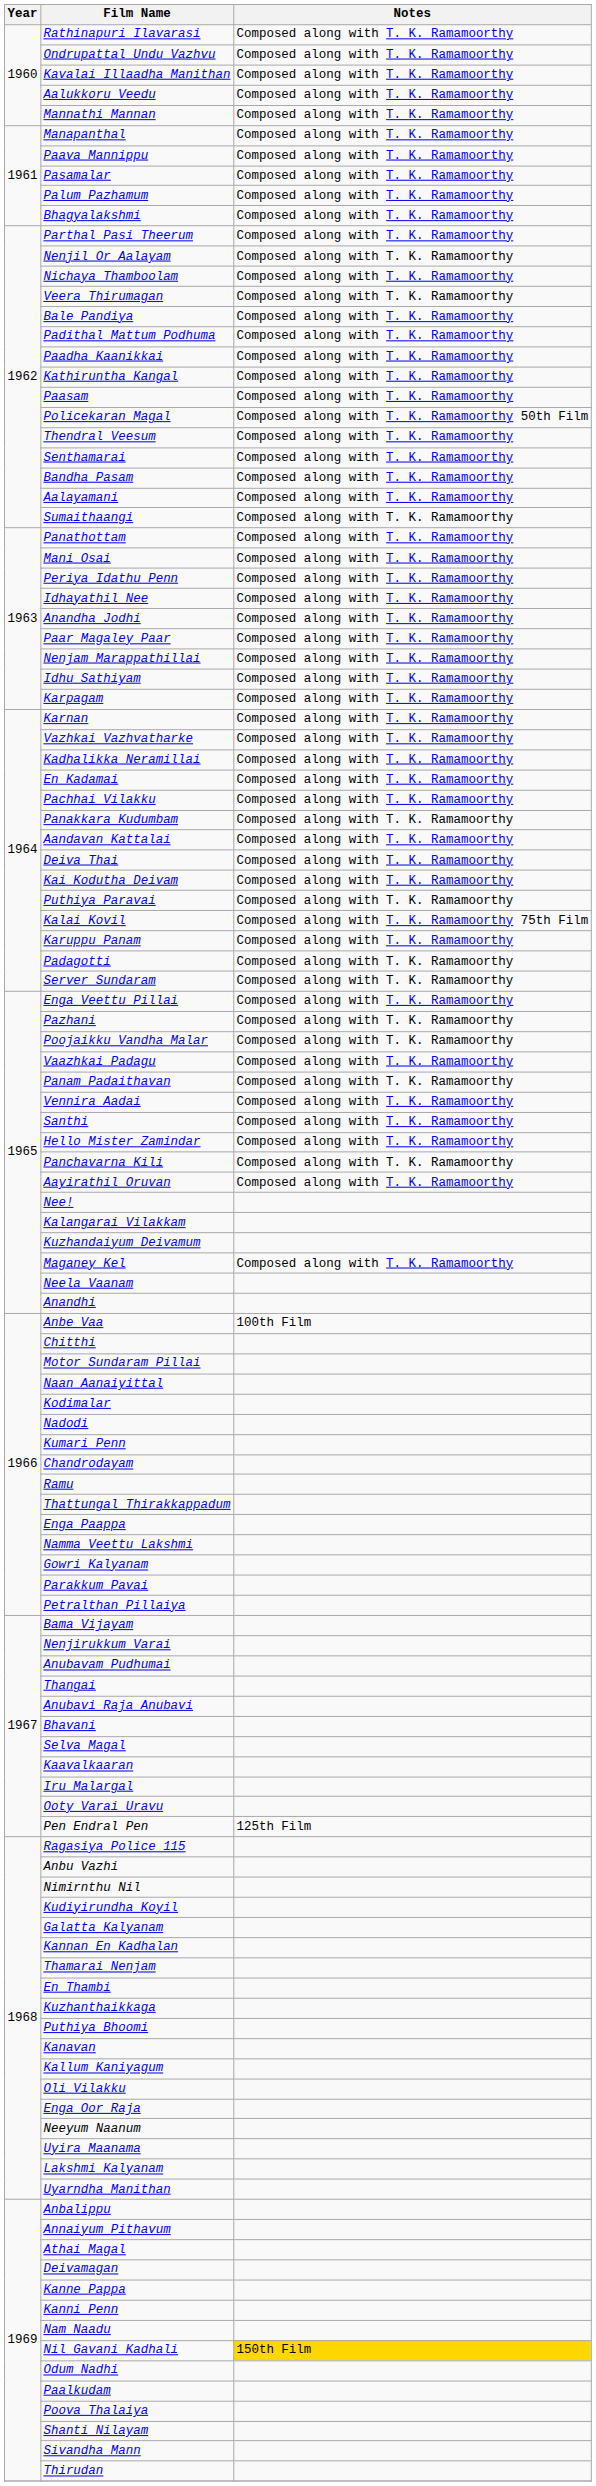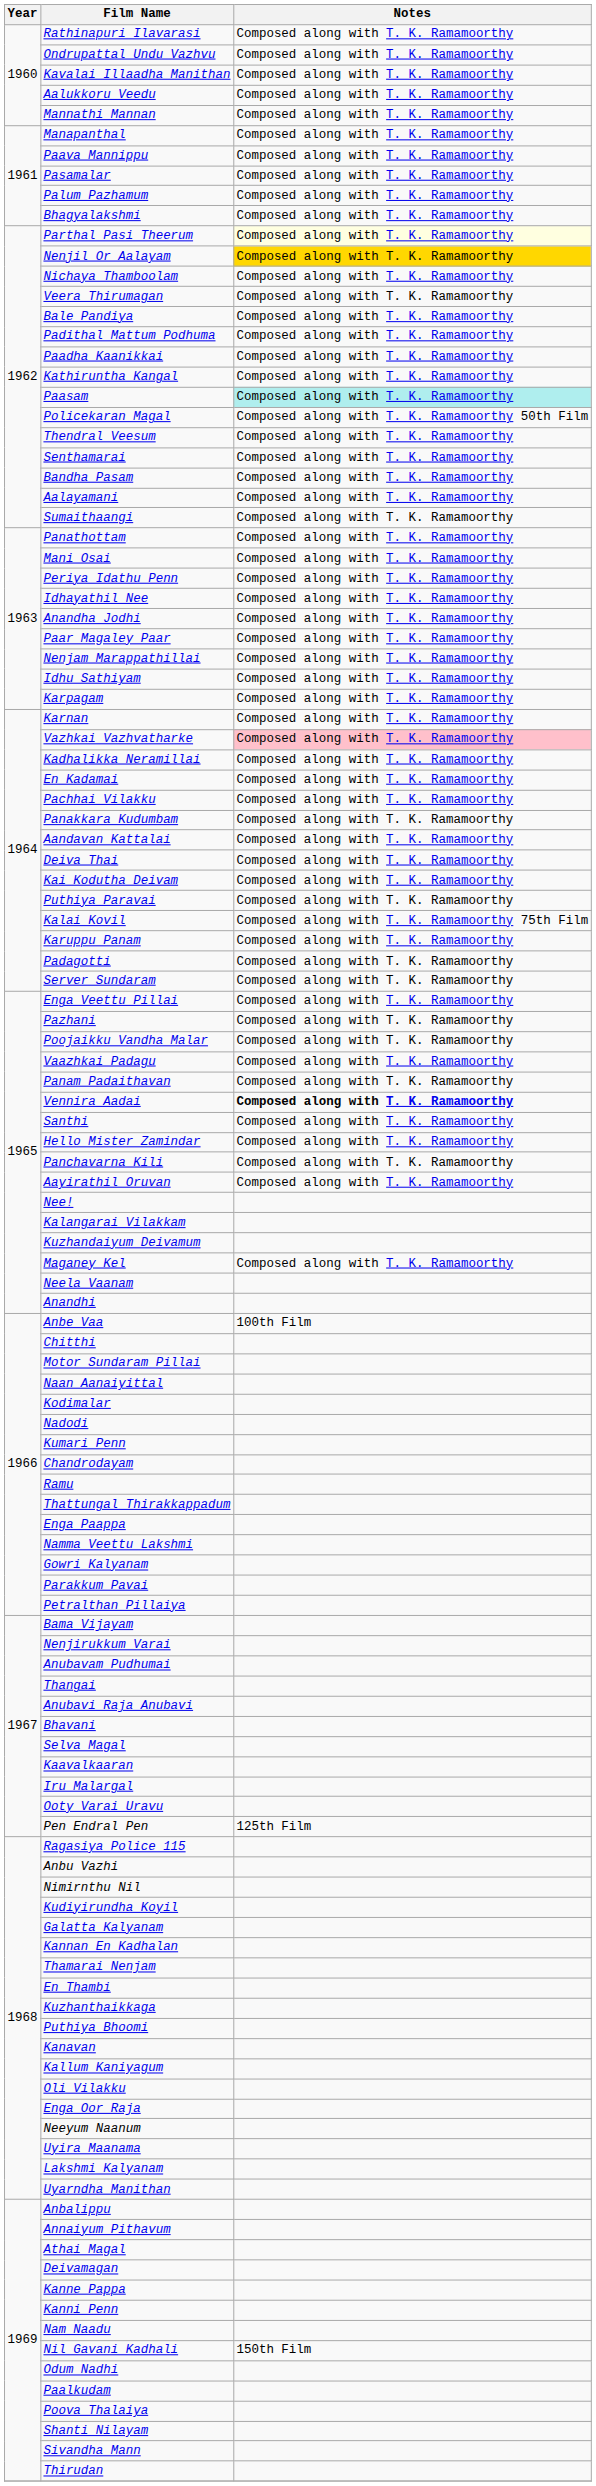(375, 236) no background -> (375, 236) lightyellow background
(375, 257) no background -> (375, 257) gold background
(375, 398) no background -> (375, 398) paleturquoise background
(375, 740) no background -> (375, 740) pink background
(375, 1102) normal -> (375, 1102) bold
(274, 2351) gold background -> (274, 2351) no background
